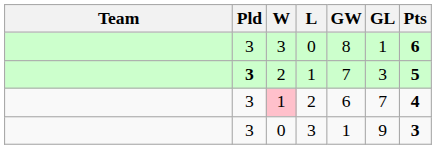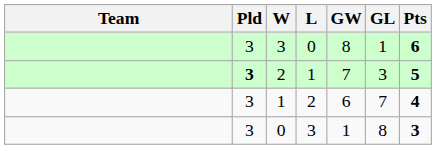(281, 102) pink background -> (281, 102) no background
(383, 130) 9 -> (383, 130) 8
